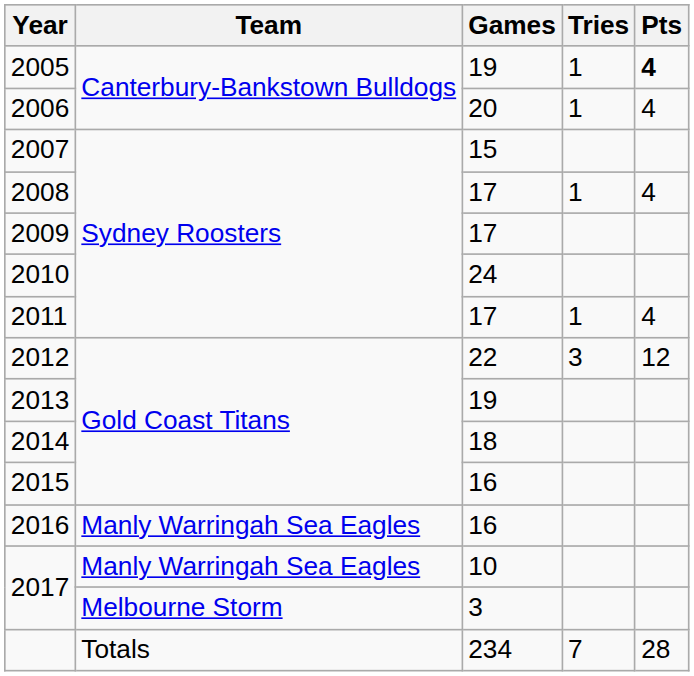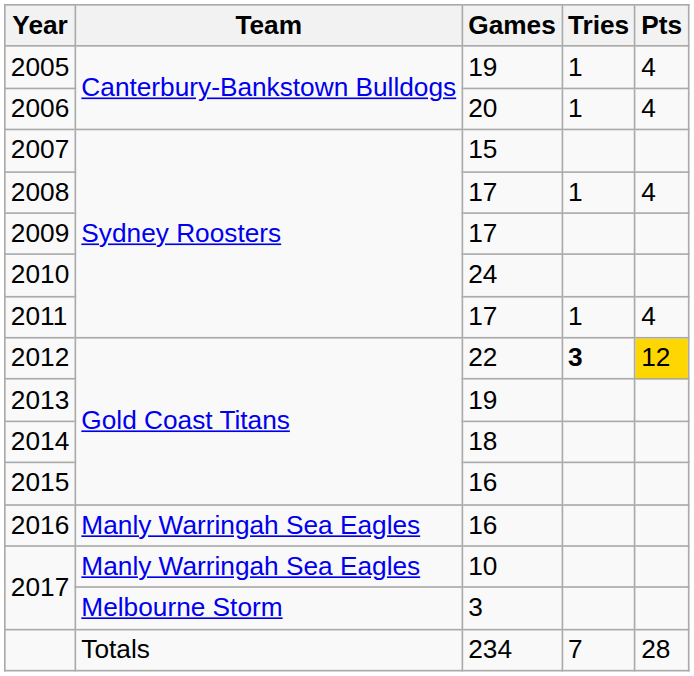(649, 66) bold -> (649, 66) normal
(575, 358) normal -> (575, 358) bold
(656, 358) no background -> (656, 358) gold background
